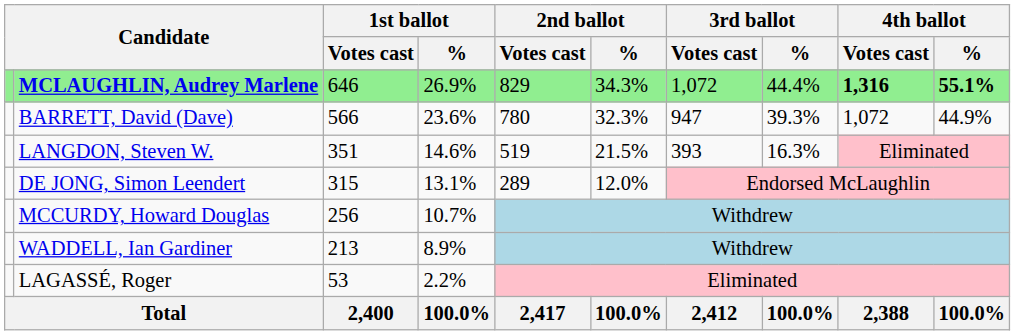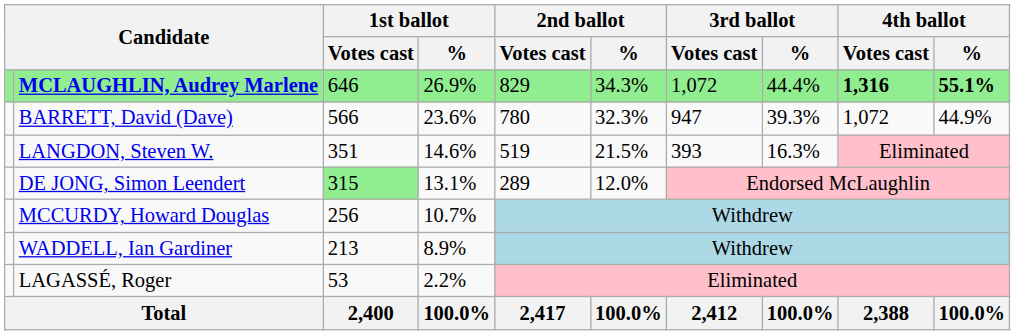(343, 183) no background -> (343, 183) lightgreen background
